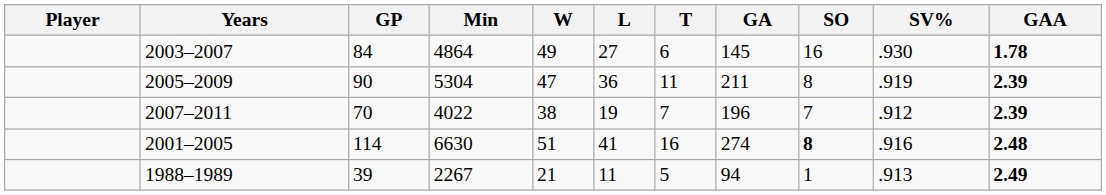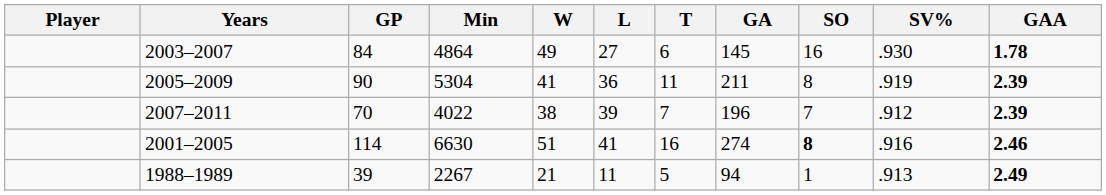(547, 81) 47 -> (547, 81) 41
(608, 112) 19 -> (608, 112) 39
(1010, 143) 2.48 -> (1010, 143) 2.46
